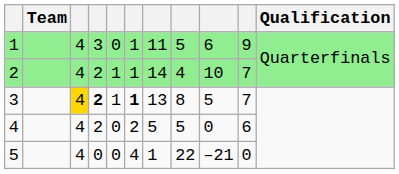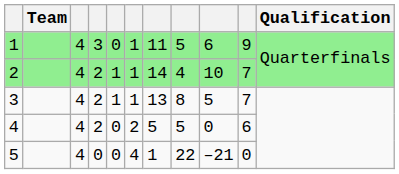(80, 100) gold background -> (80, 100) no background
(98, 100) bold -> (98, 100) normal
(134, 100) bold -> (134, 100) normal
